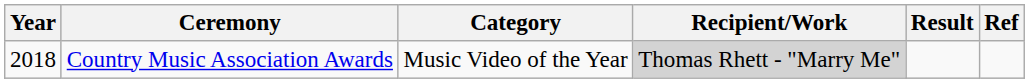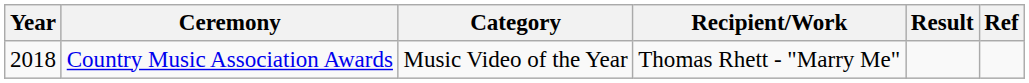(769, 59) lightgrey background -> (769, 59) no background
